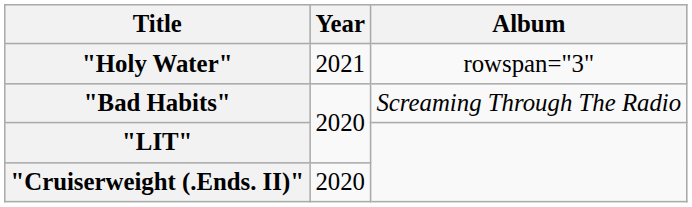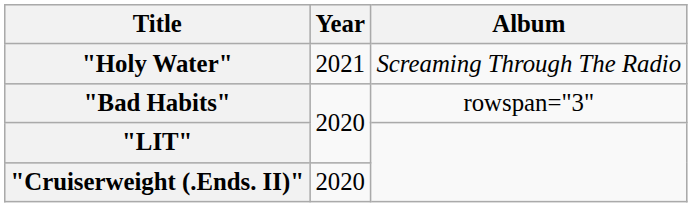(529, 63) rowspan="3" -> (529, 63) Screaming Through The Radio
(529, 102) Screaming Through The Radio -> (529, 102) rowspan="3"
